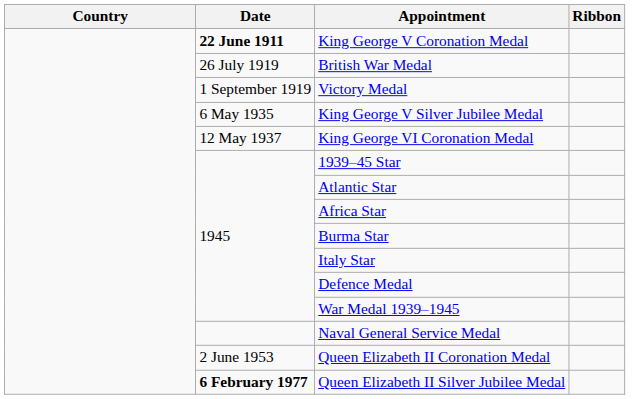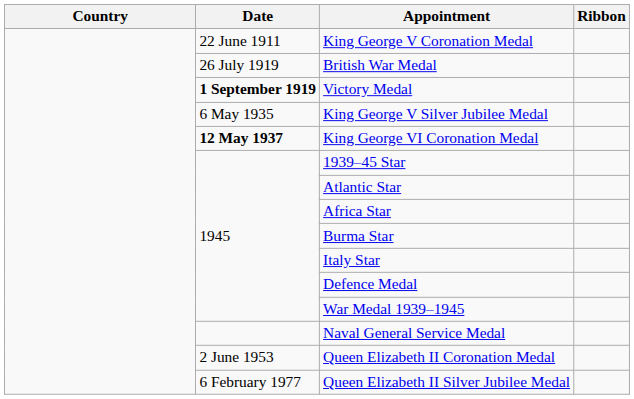(242, 41) bold -> (240, 41) normal
(255, 89) normal -> (258, 89) bold
(240, 138) normal -> (241, 138) bold
(254, 382) bold -> (250, 382) normal
